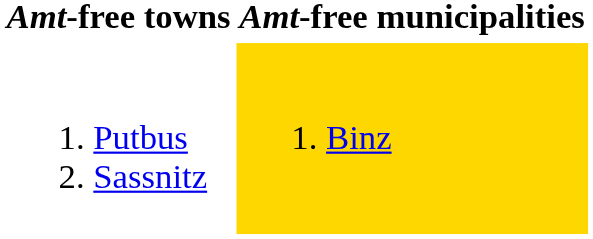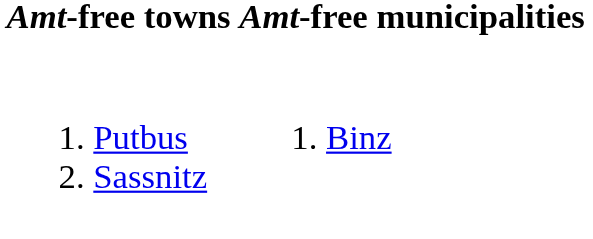(412, 139) gold background -> (412, 139) no background
